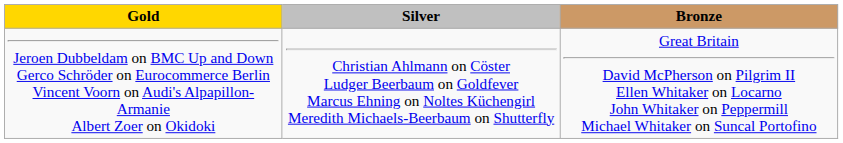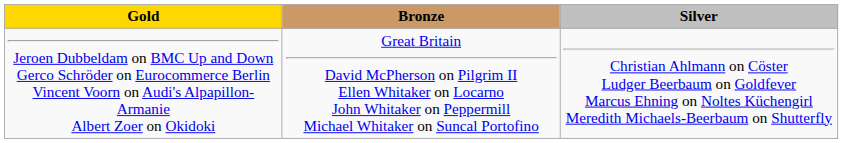columns swapped: (421, 16) <-> (699, 16)
